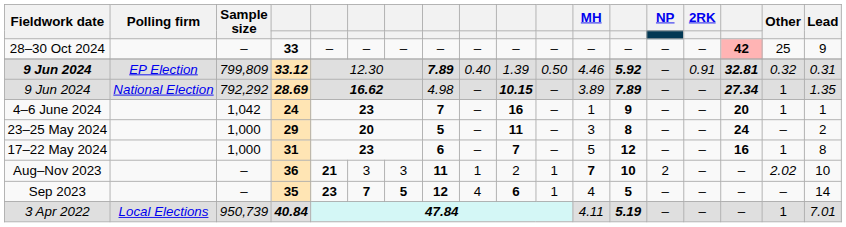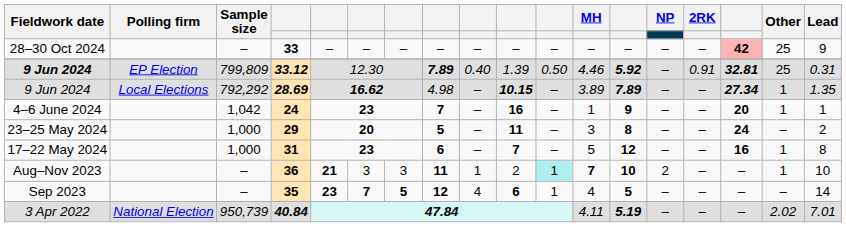(783, 69) 0.32 -> (783, 69) 25
(163, 89) National Election -> (163, 89) Local Elections
(554, 170) no background -> (554, 170) paleturquoise background
(783, 170) 2.02 -> (783, 170) 1
(163, 211) Local Elections -> (163, 211) National Election
(783, 211) 1 -> (783, 211) 2.02
